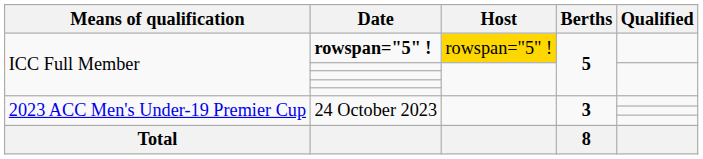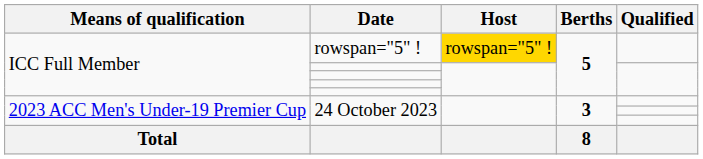(373, 47) bold -> (368, 47) normal
